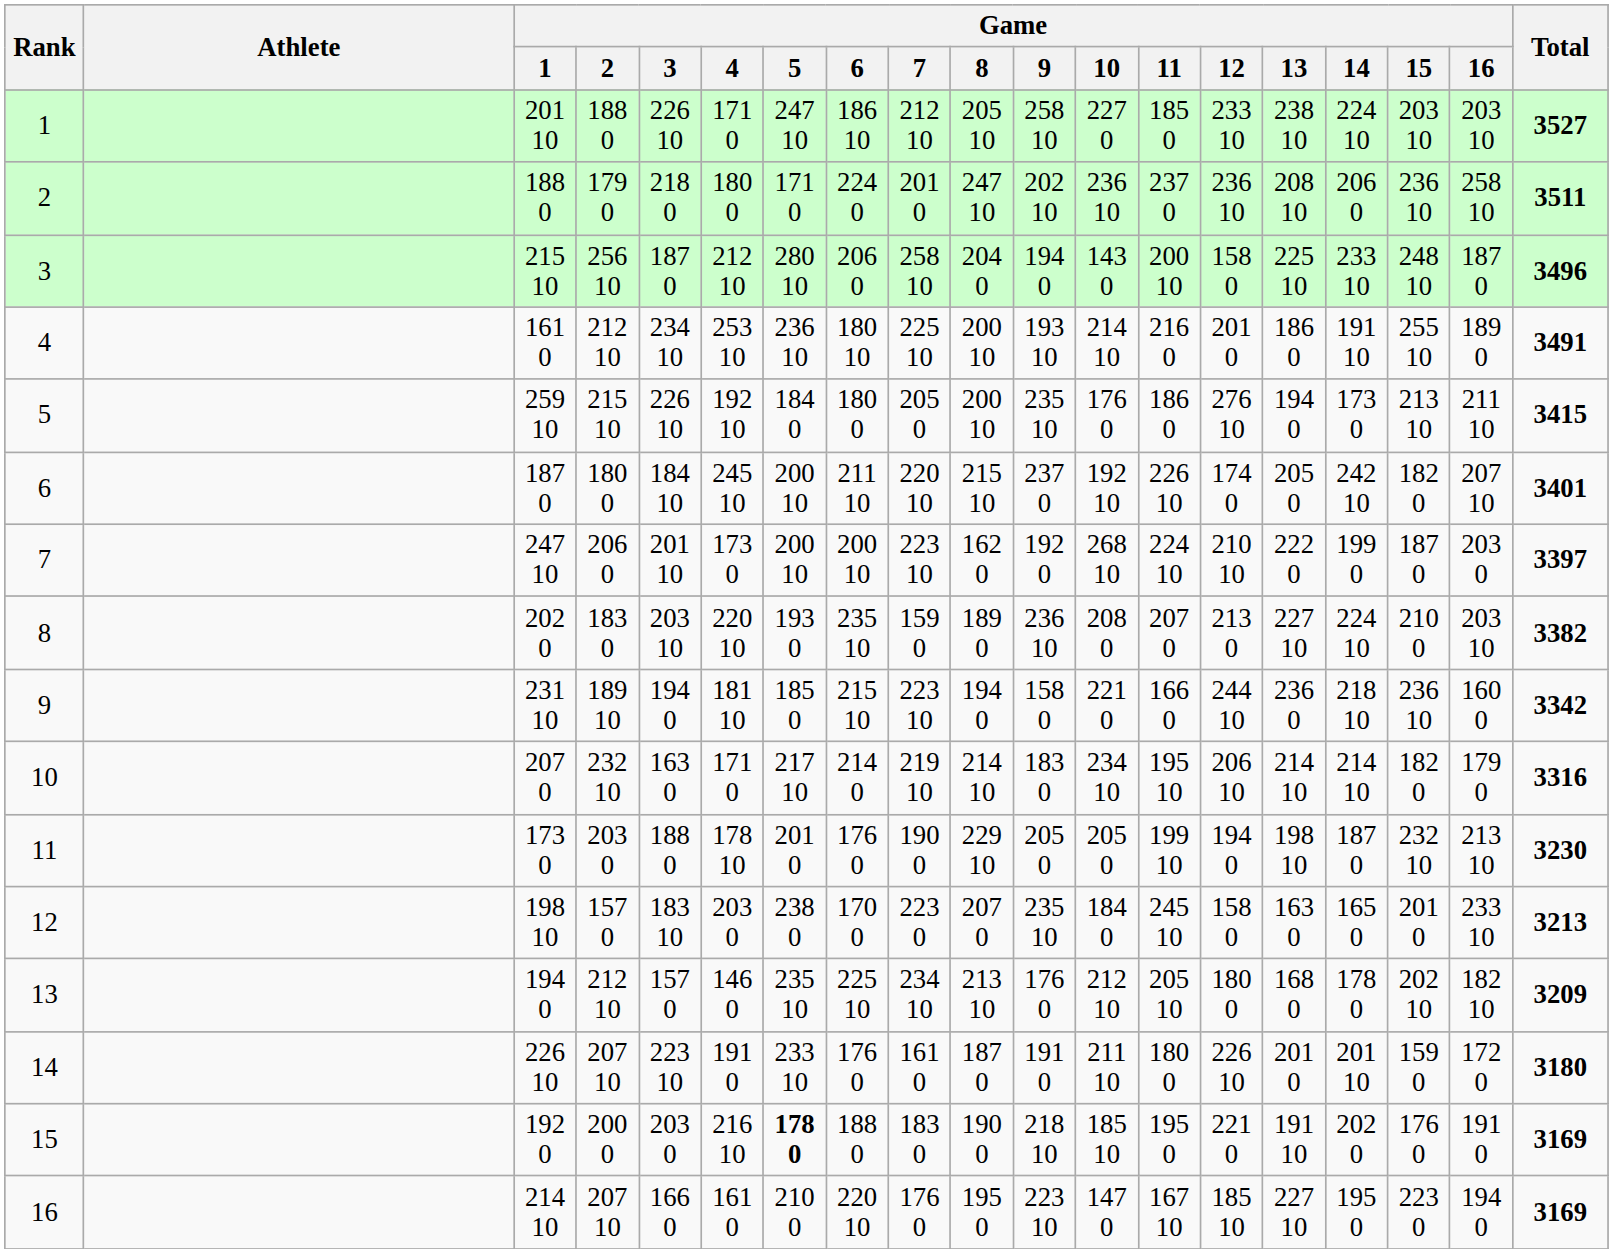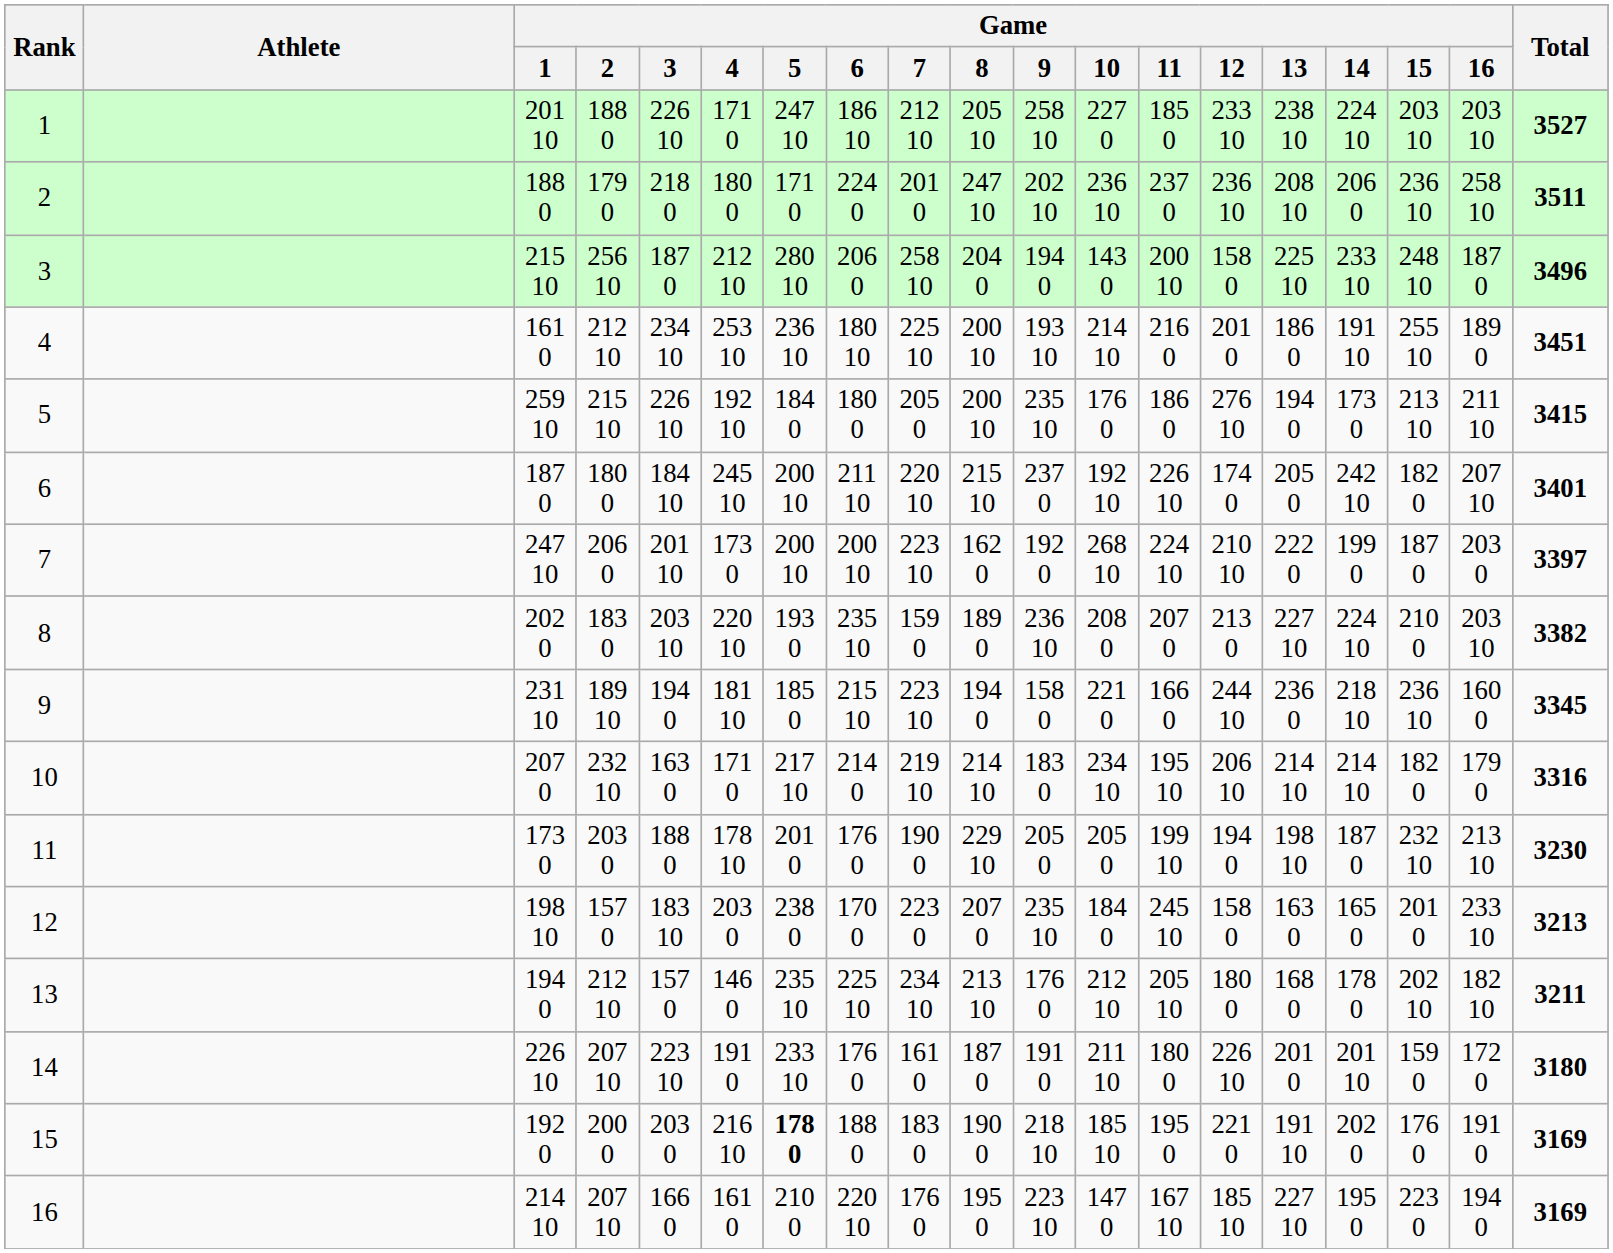(1560, 342) 3491 -> (1560, 342) 3451
(1560, 704) 3342 -> (1560, 704) 3345
(1560, 994) 3209 -> (1560, 994) 3211
